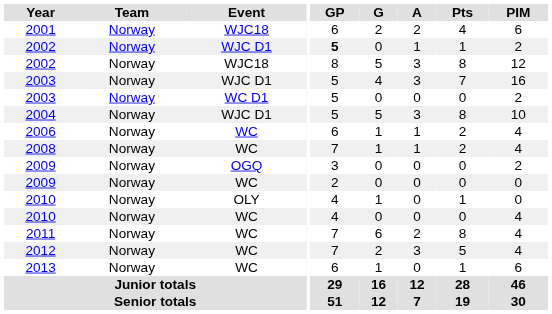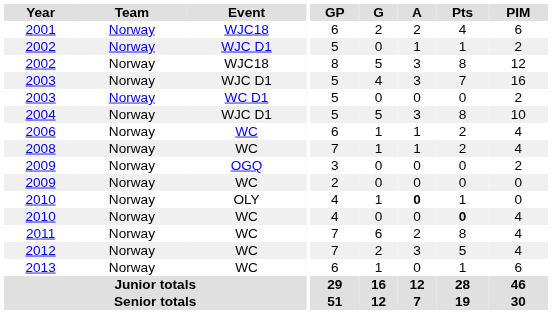(335, 46) bold -> (335, 46) normal
(417, 199) normal -> (417, 199) bold
(462, 216) normal -> (462, 216) bold
